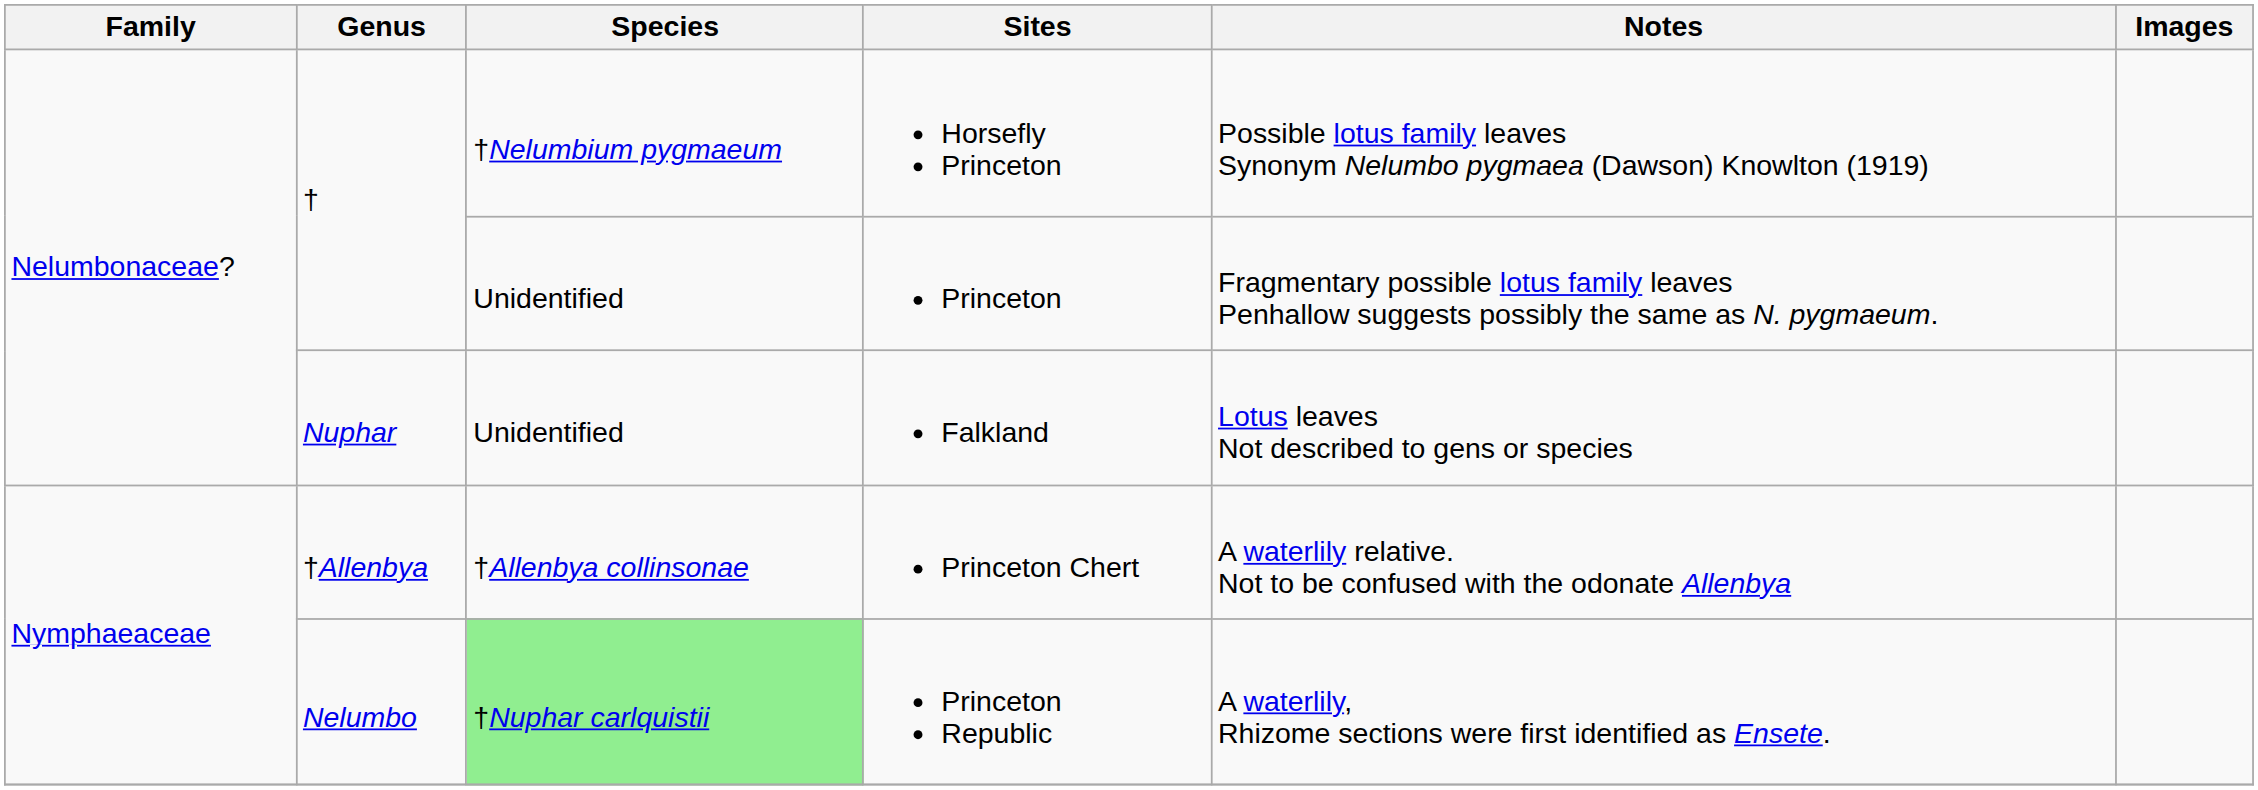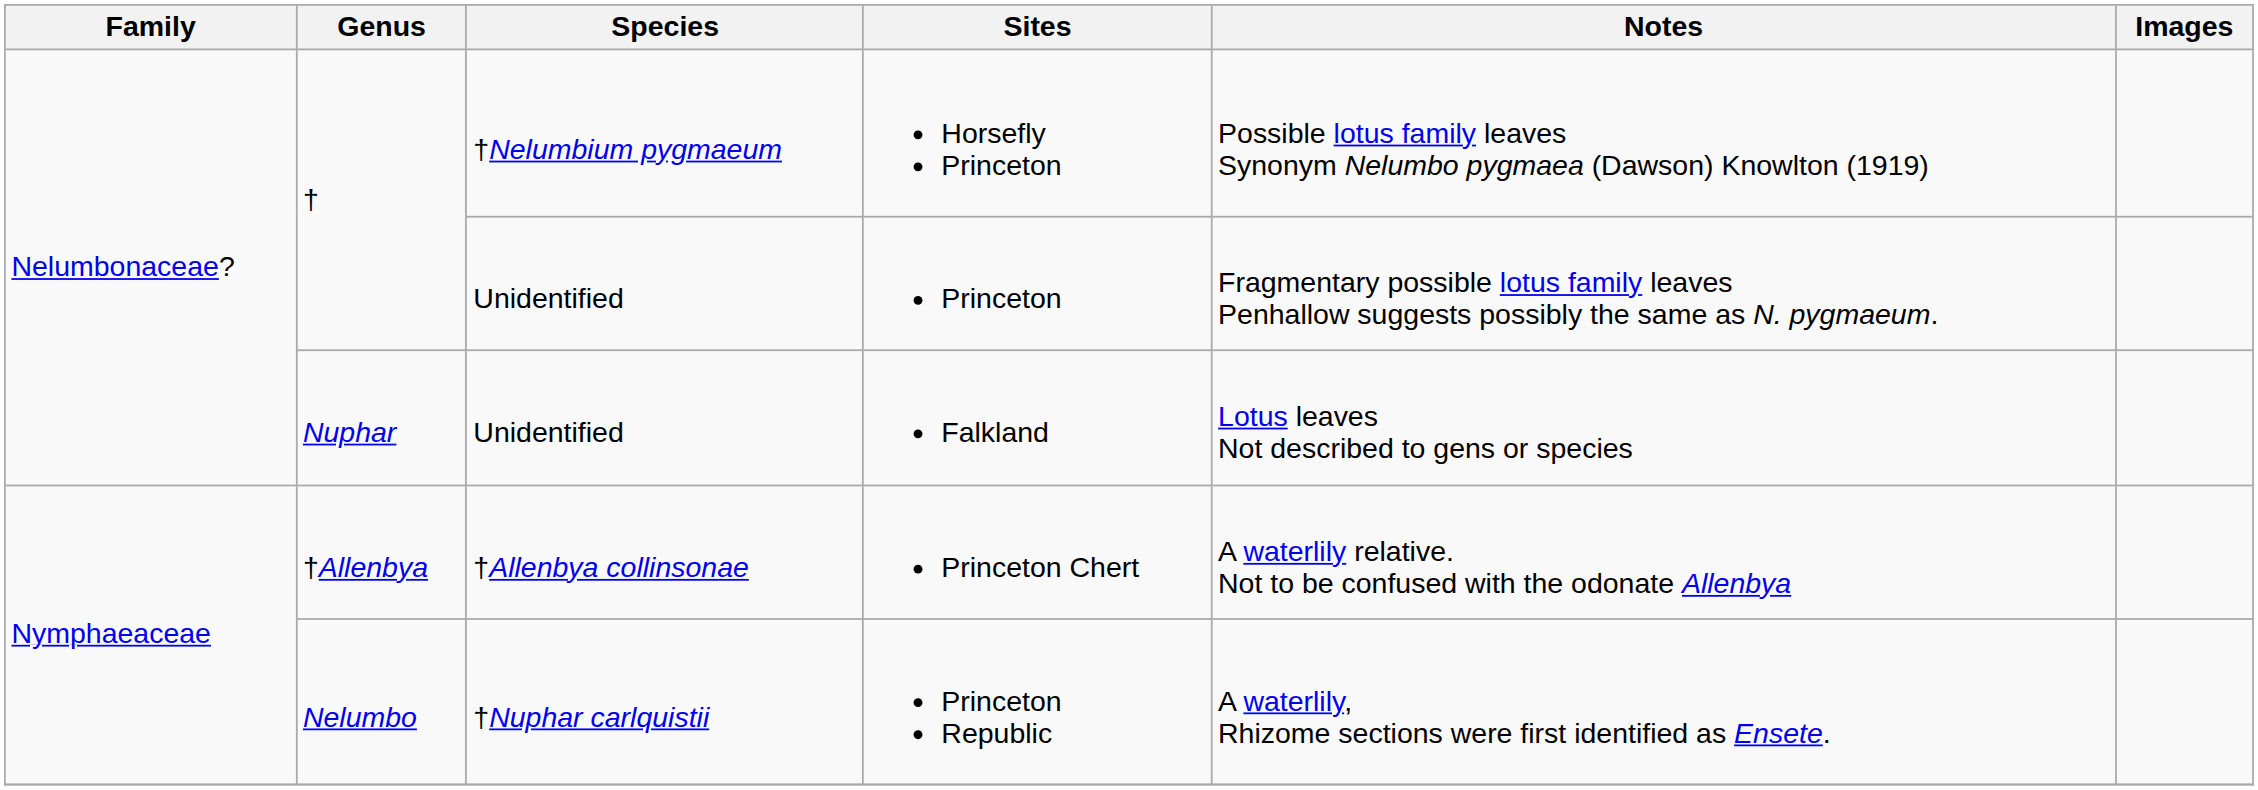(591, 717) lightgreen background -> (591, 717) no background
